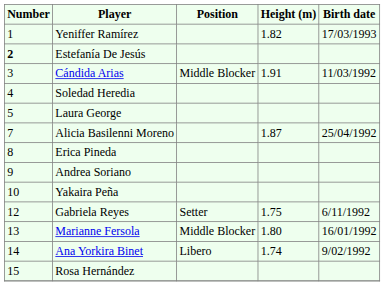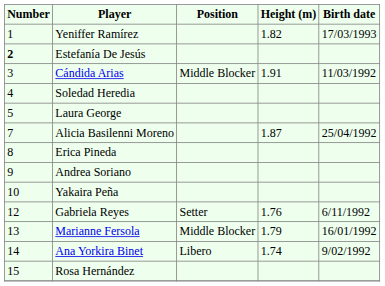(271, 211) 1.75 -> (271, 211) 1.76
(271, 231) 1.80 -> (271, 231) 1.79
